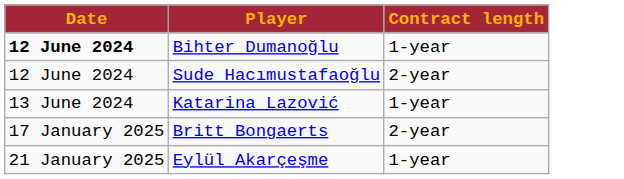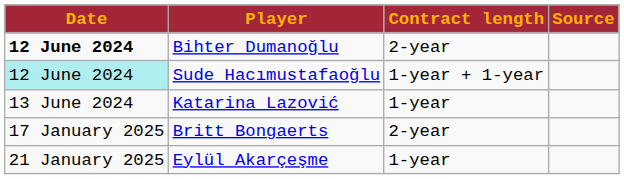+ column: (583, 19)
(420, 47) 1-year -> (420, 47) 2-year
(71, 75) no background -> (71, 75) paleturquoise background
(420, 75) 2-year -> (466, 75) 1-year + 1-year
